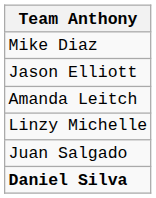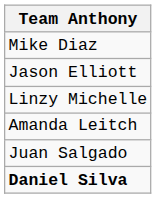(73, 99) Amanda Leitch -> (78, 99) Linzy Michelle
(78, 126) Linzy Michelle -> (73, 126) Amanda Leitch
